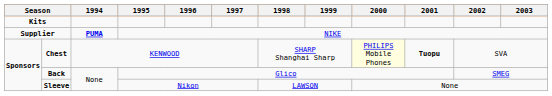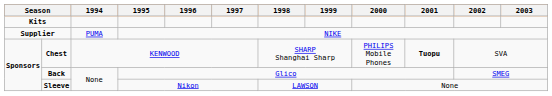(94, 34) bold -> (94, 34) normal
(378, 54) lightyellow background -> (378, 54) no background
